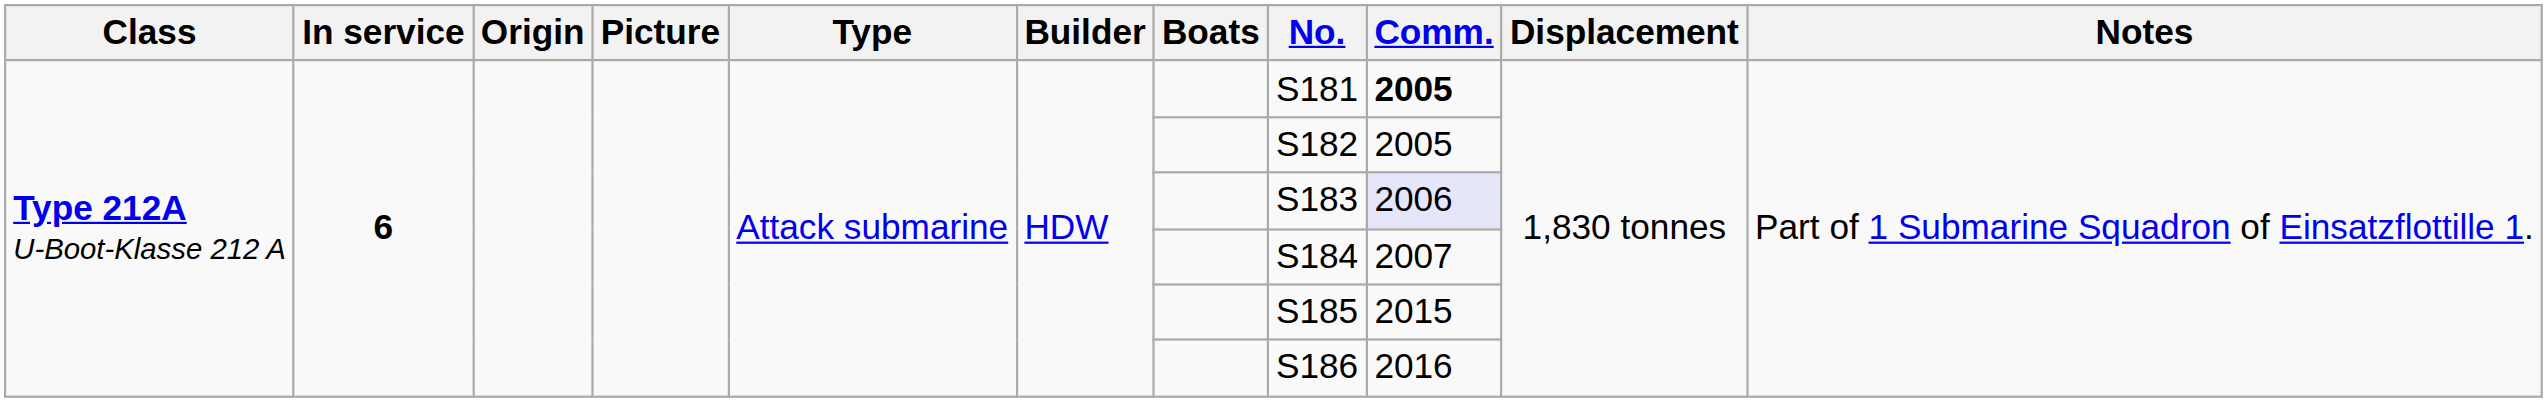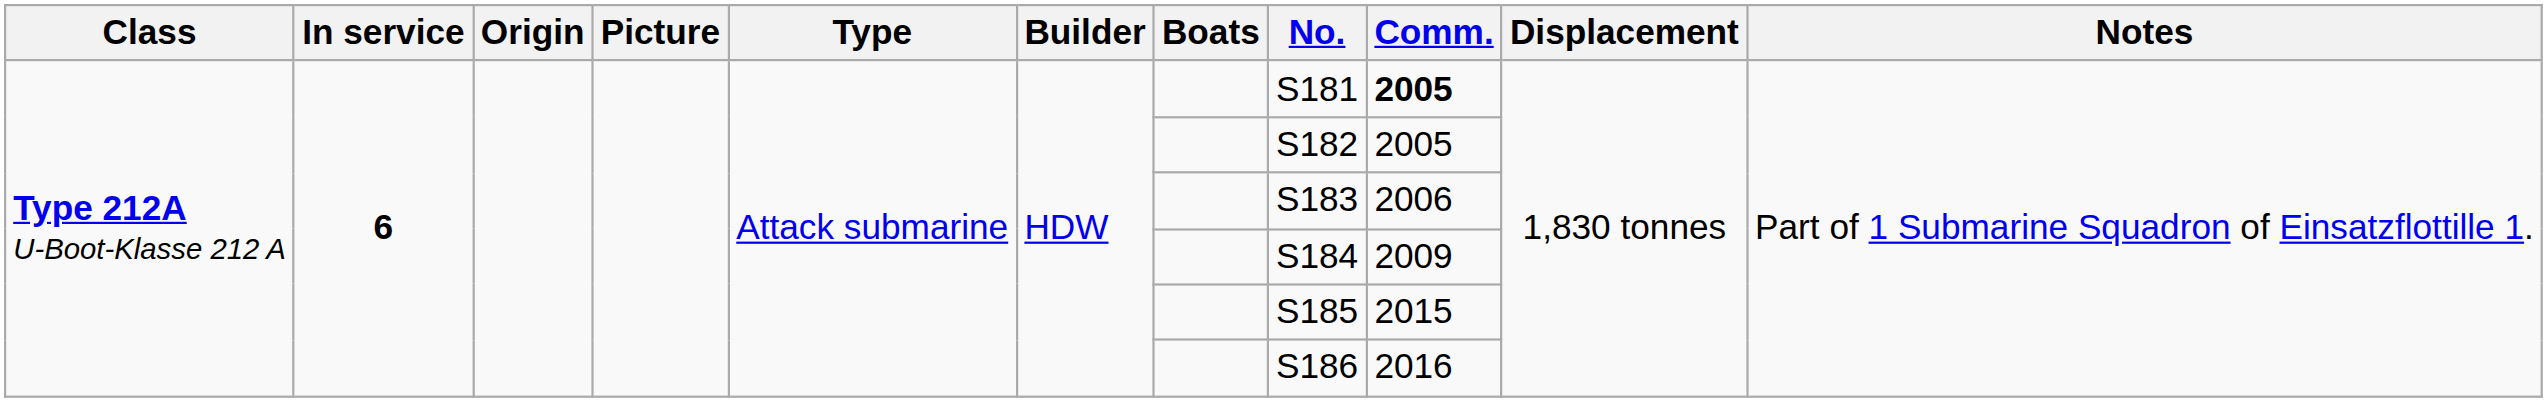(1414, 199) lavender background -> (1414, 199) no background
(1414, 255) 2007 -> (1414, 255) 2009
